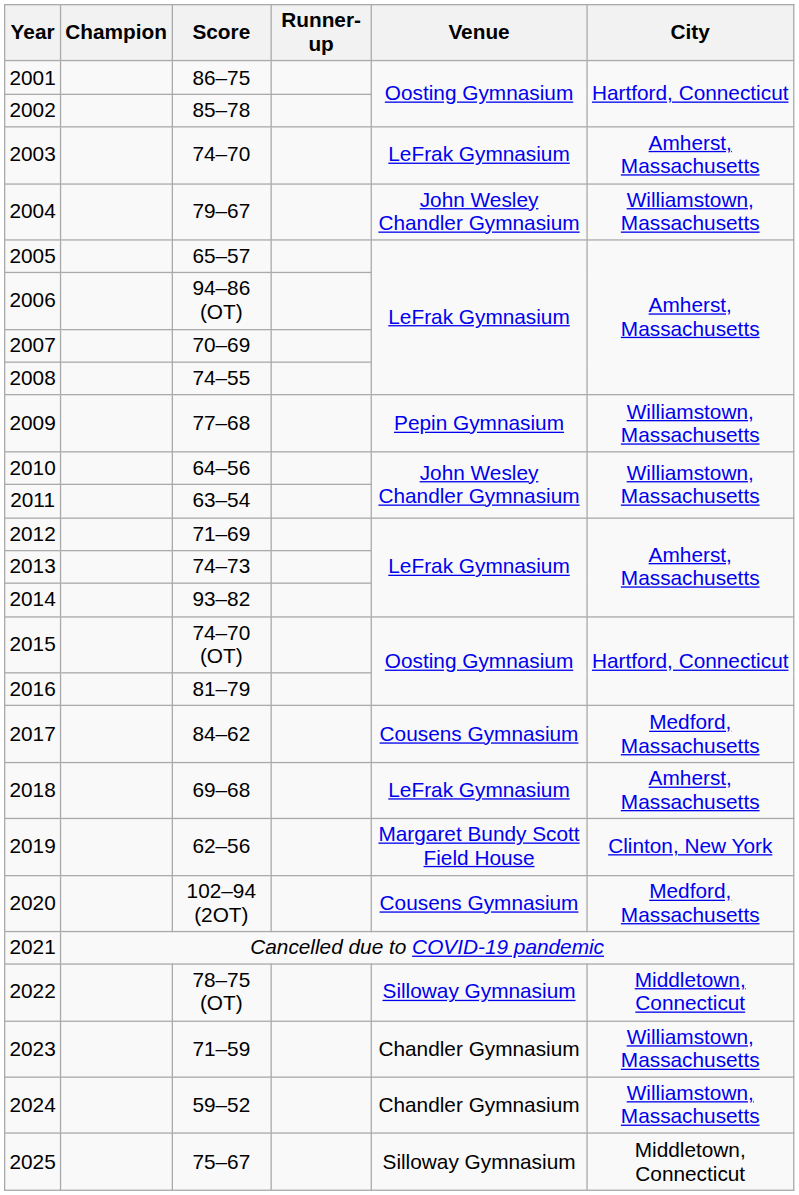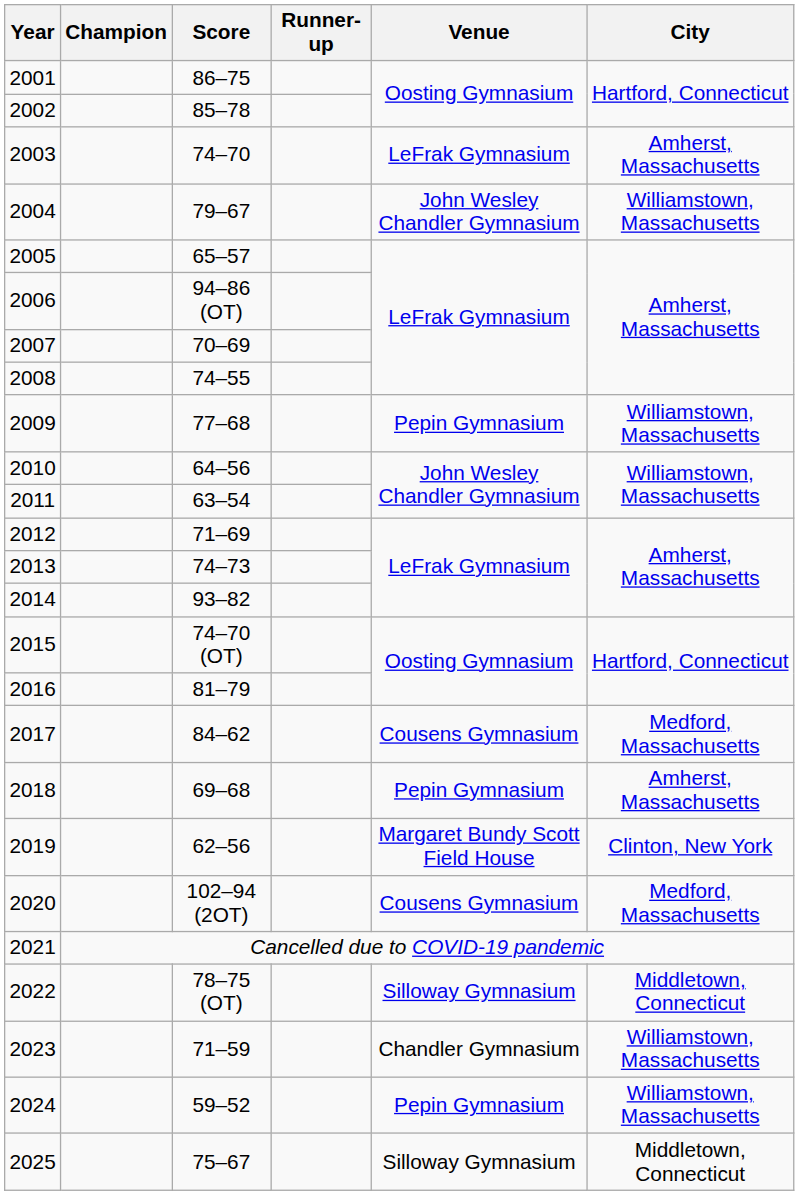(479, 790) LeFrak Gymnasium -> (479, 790) Pepin Gymnasium
(479, 1105) Chandler Gymnasium -> (479, 1105) Pepin Gymnasium
